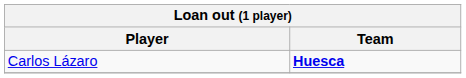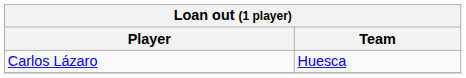(319, 61) bold -> (322, 61) normal
